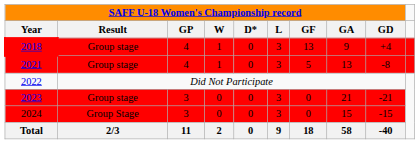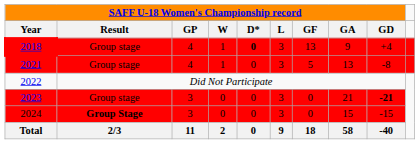(251, 47) normal -> (253, 47) bold
(386, 97) normal -> (386, 97) bold
(113, 114) normal -> (114, 114) bold
